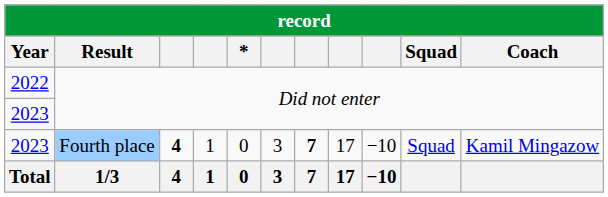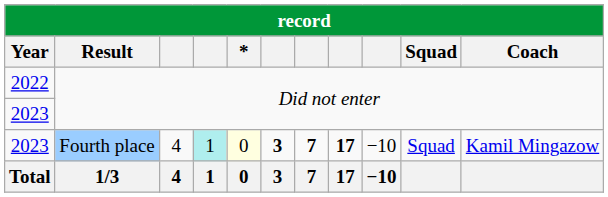(176, 145) bold -> (176, 145) normal
(210, 145) no background -> (210, 145) paleturquoise background
(244, 145) no background -> (244, 145) lightyellow background
(278, 145) normal -> (278, 145) bold
(345, 145) normal -> (345, 145) bold
